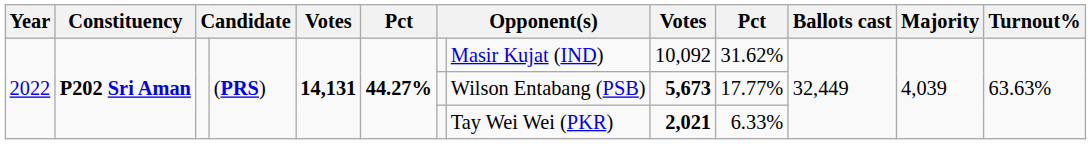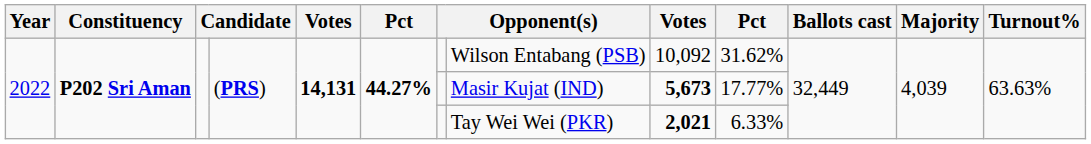(527, 54) Masir Kujat (IND) -> (548, 54) Wilson Entabang (PSB)
(548, 88) Wilson Entabang (PSB) -> (527, 88) Masir Kujat (IND)
